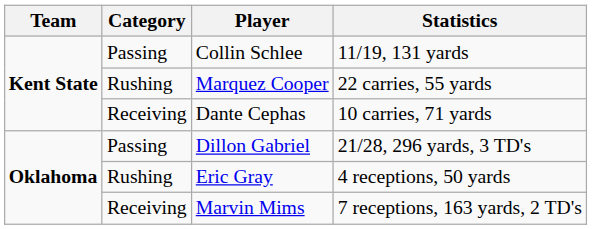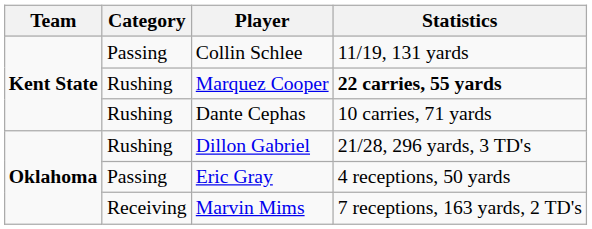(415, 83) normal -> (420, 83) bold
(147, 114) Receiving -> (140, 114) Rushing
(137, 145) Passing -> (140, 145) Rushing
(140, 176) Rushing -> (137, 176) Passing
